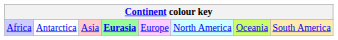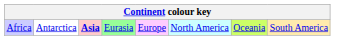(90, 27) normal -> (90, 27) bold
(120, 27) bold -> (119, 27) normal
